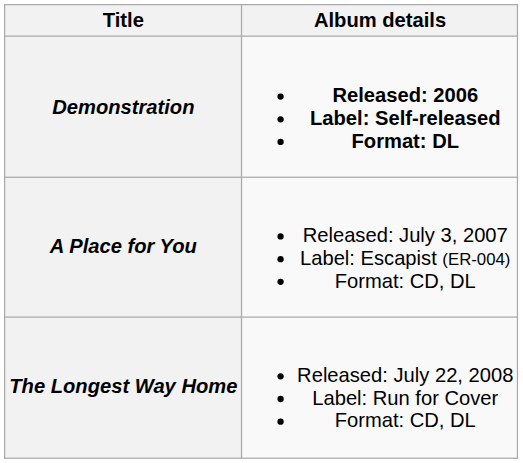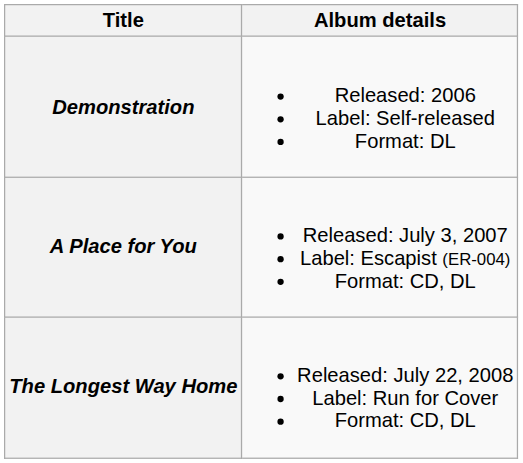(380, 118) bold -> (380, 118) normal
